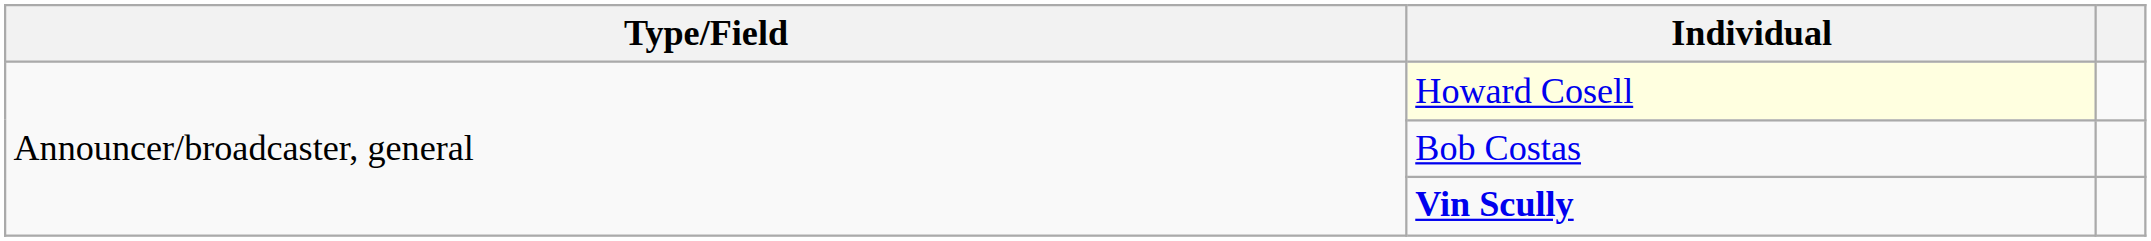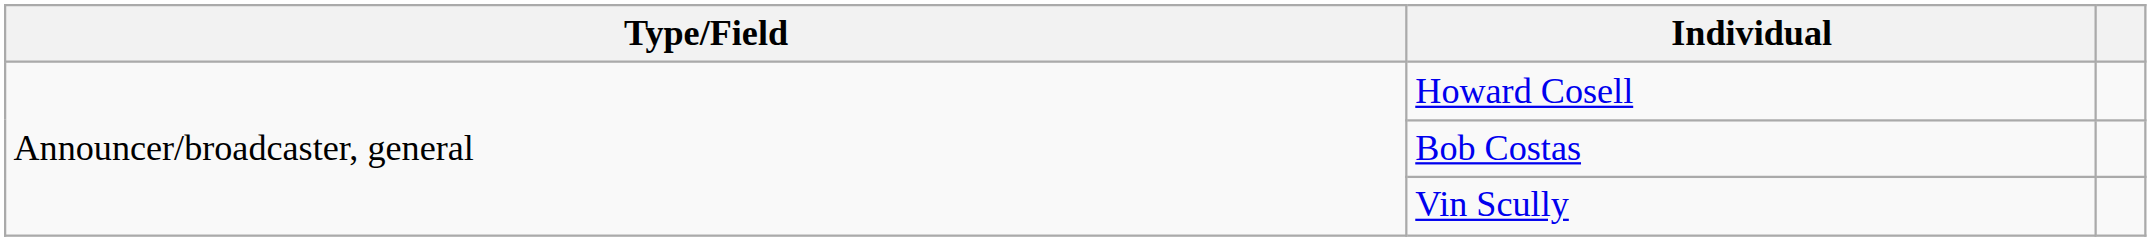(1524, 90) lightyellow background -> (1524, 90) no background
(1494, 205) bold -> (1492, 205) normal
